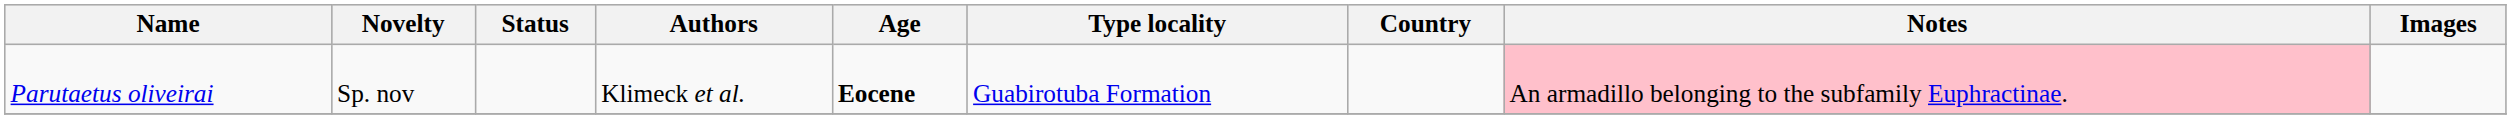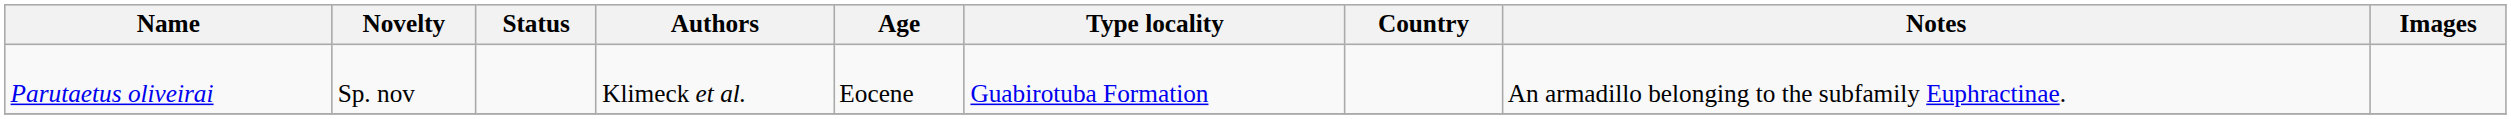(877, 93) bold -> (877, 93) normal
(1789, 93) pink background -> (1787, 93) no background
